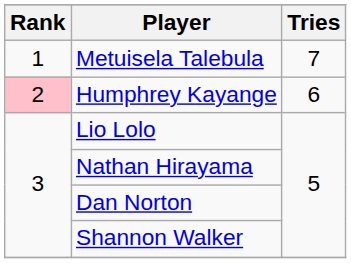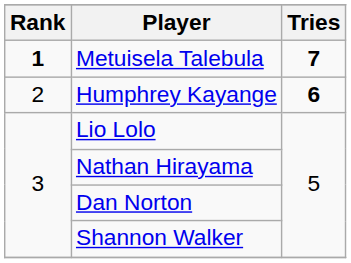(38, 58) normal -> (38, 58) bold
(314, 58) normal -> (314, 58) bold
(38, 94) pink background -> (38, 94) no background
(314, 94) normal -> (314, 94) bold
